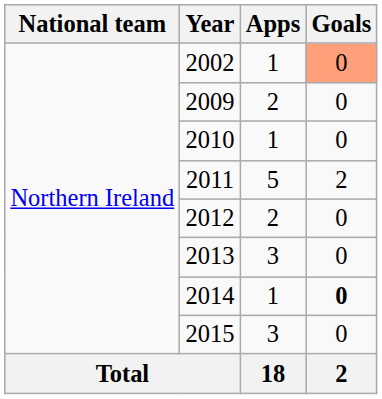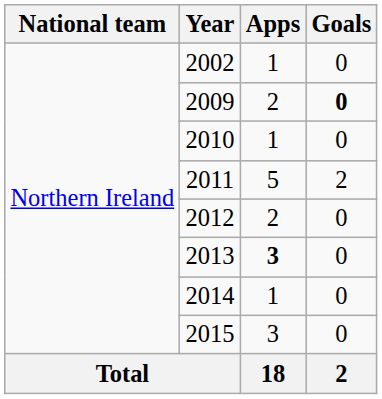(341, 62) lightsalmon background -> (341, 62) no background
(341, 101) normal -> (341, 101) bold
(273, 256) normal -> (273, 256) bold
(341, 295) bold -> (341, 295) normal
